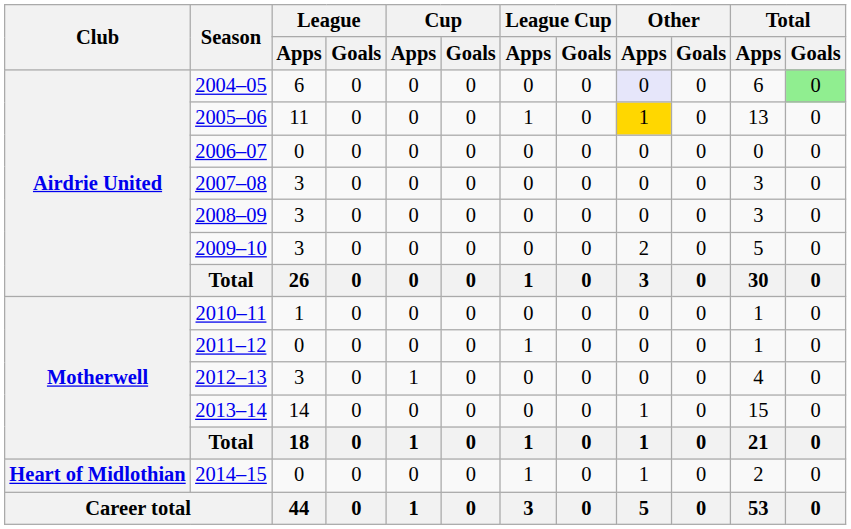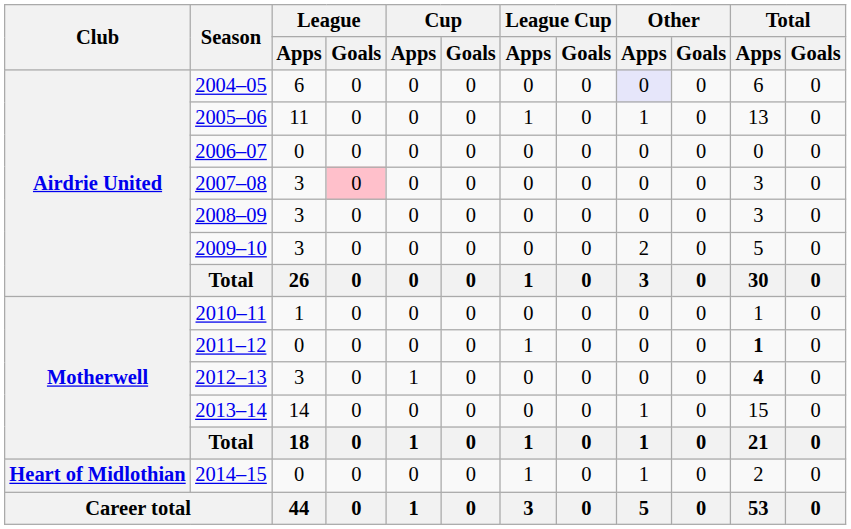(816, 85) lightgreen background -> (816, 85) no background
(644, 118) gold background -> (644, 118) no background
(356, 183) no background -> (356, 183) pink background
(758, 345) normal -> (758, 345) bold
(758, 378) normal -> (758, 378) bold
